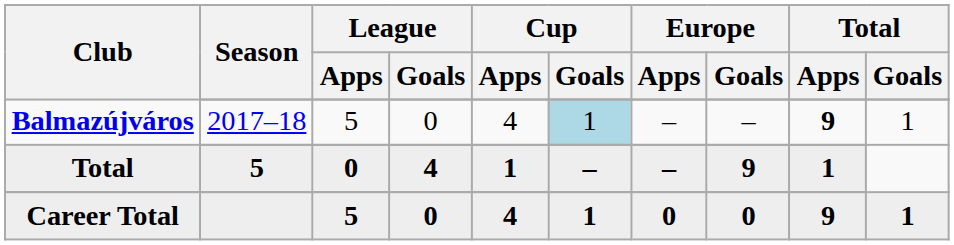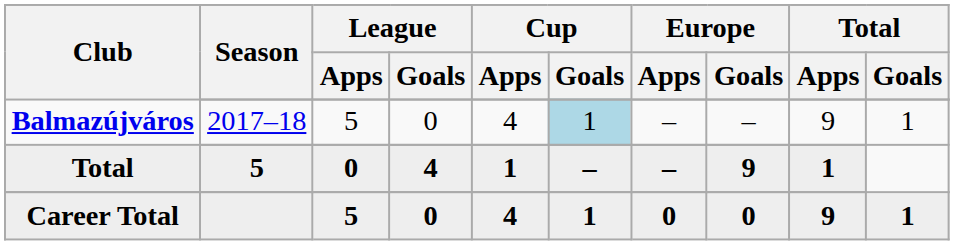(828, 121) bold -> (828, 121) normal
